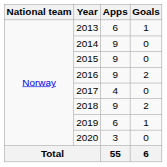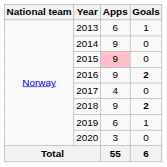(115, 59) no background -> (115, 59) pink background
(146, 75) normal -> (146, 75) bold
(146, 106) normal -> (146, 106) bold
